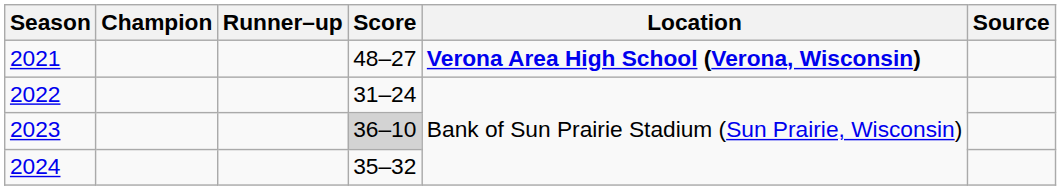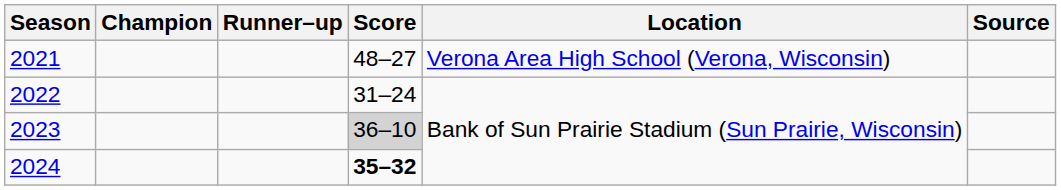(674, 58) bold -> (659, 58) normal
(385, 166) normal -> (385, 166) bold
